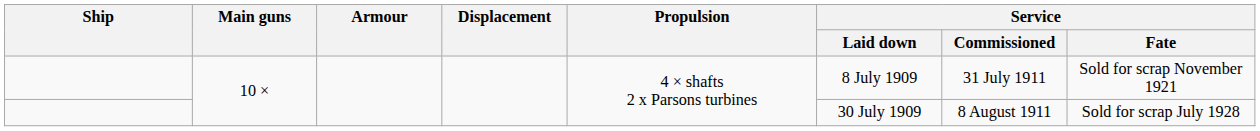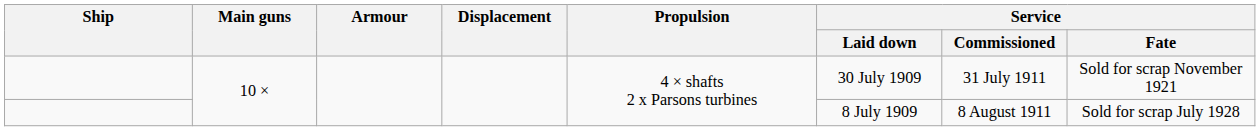(880, 77) 8 July 1909 -> (880, 77) 30 July 1909
(880, 112) 30 July 1909 -> (880, 112) 8 July 1909
